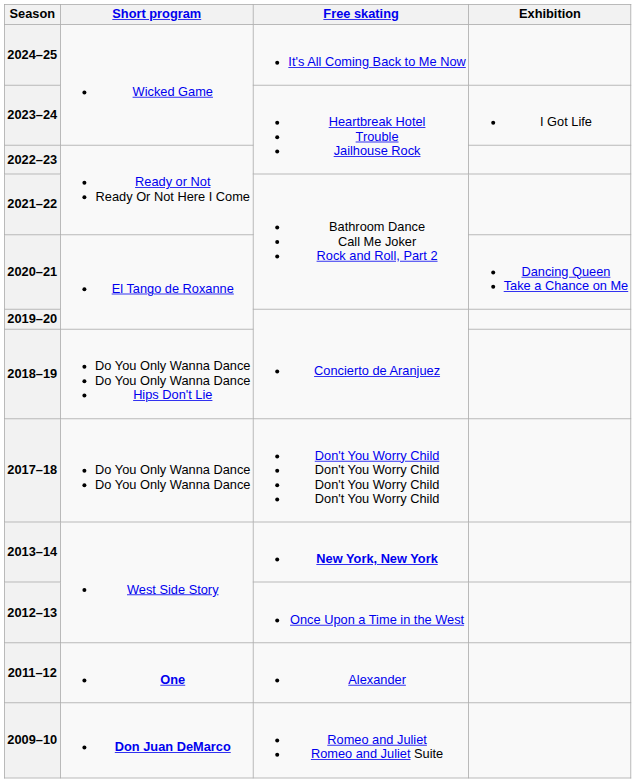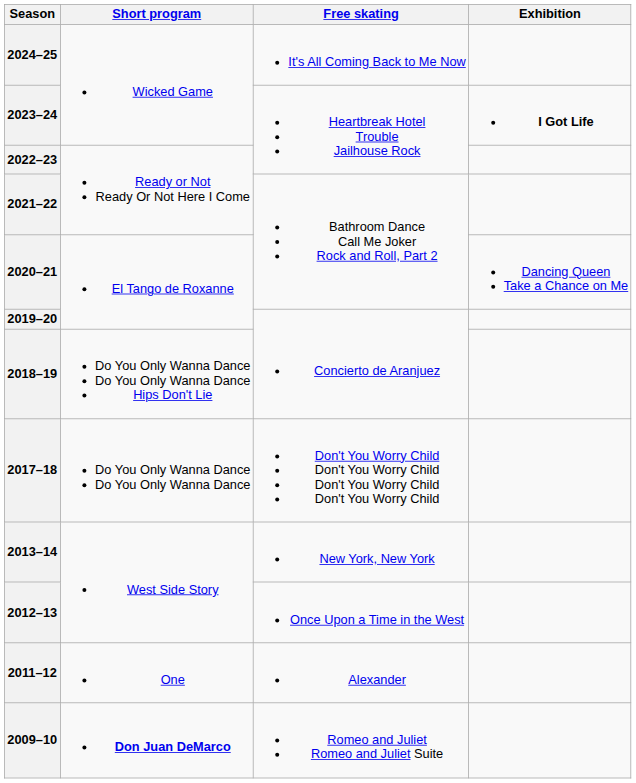(550, 122) normal -> (550, 122) bold
(361, 559) bold -> (361, 559) normal
(157, 680) bold -> (157, 680) normal
